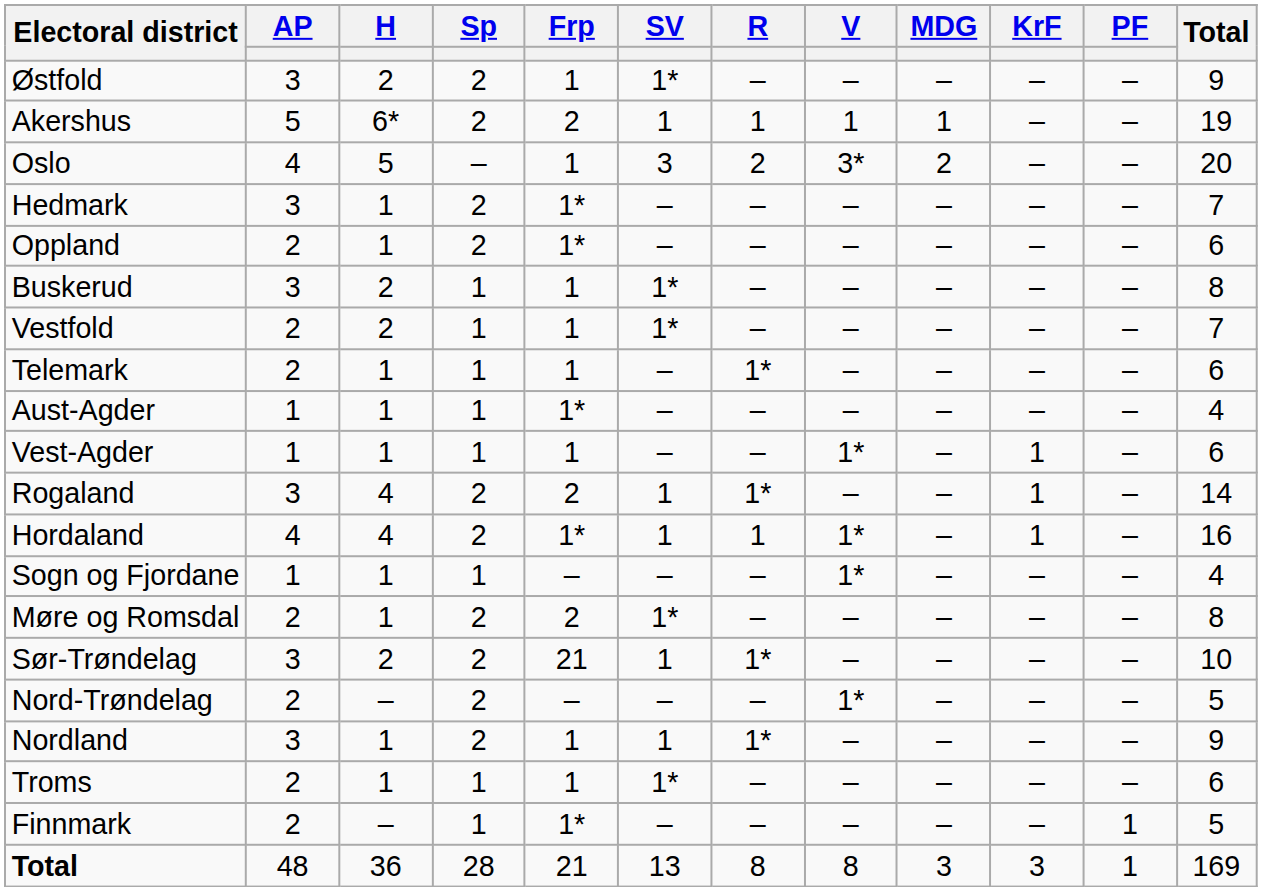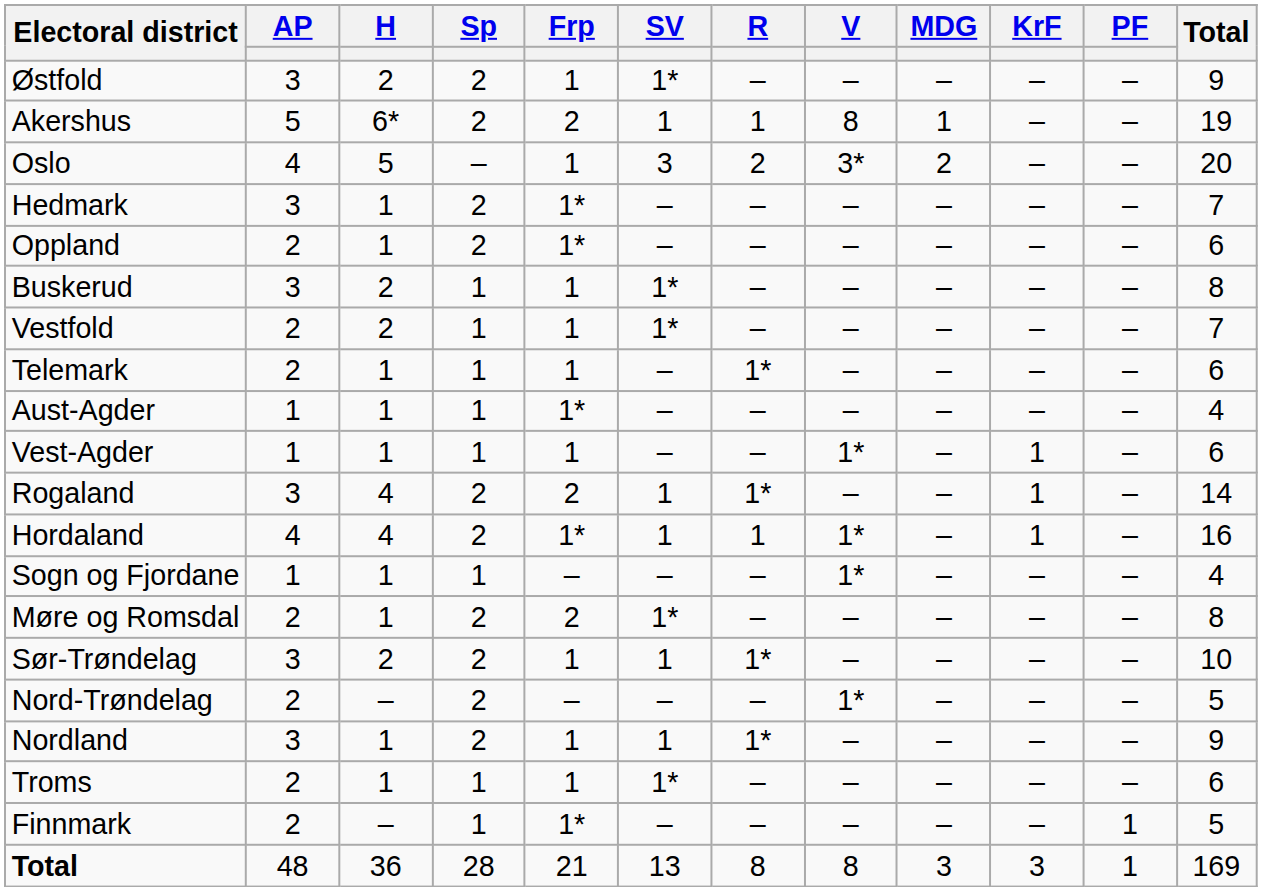(851, 122) 1 -> (851, 122) 8
(572, 659) 21 -> (572, 659) 1
